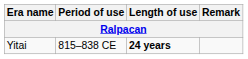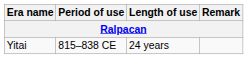(150, 45) bold -> (149, 45) normal
